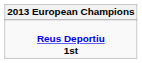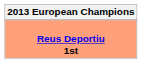(71, 44) no background -> (71, 44) lightsalmon background
